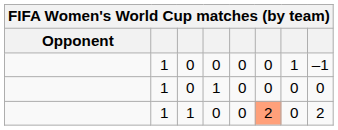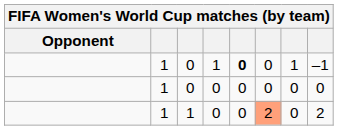(216, 64) 0 -> (216, 64) 1
(242, 64) normal -> (242, 64) bold
(216, 88) 1 -> (216, 88) 0
